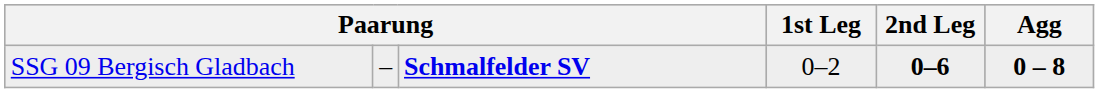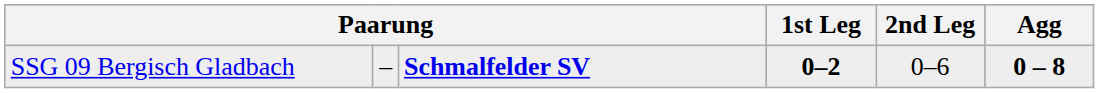(821, 66) normal -> (821, 66) bold
(930, 66) bold -> (930, 66) normal
